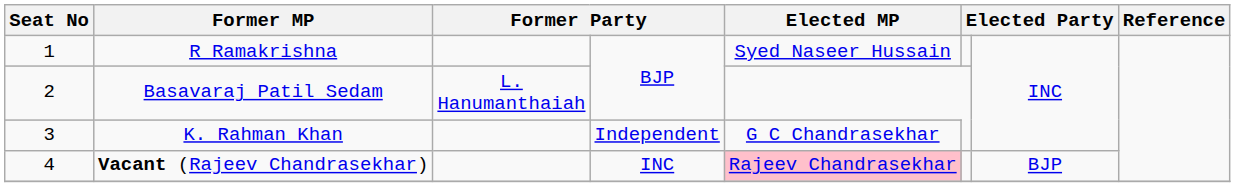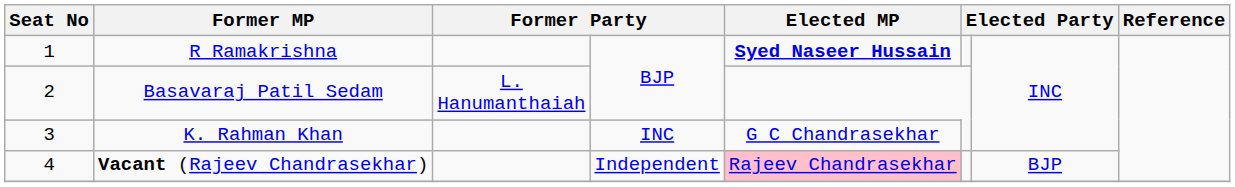(843, 51) normal -> (843, 51) bold
(657, 135) Independent -> (657, 135) INC
(657, 166) INC -> (657, 166) Independent
